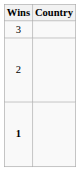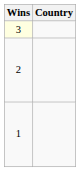(18, 29) no background -> (18, 29) lightyellow background
(18, 134) bold -> (18, 134) normal
